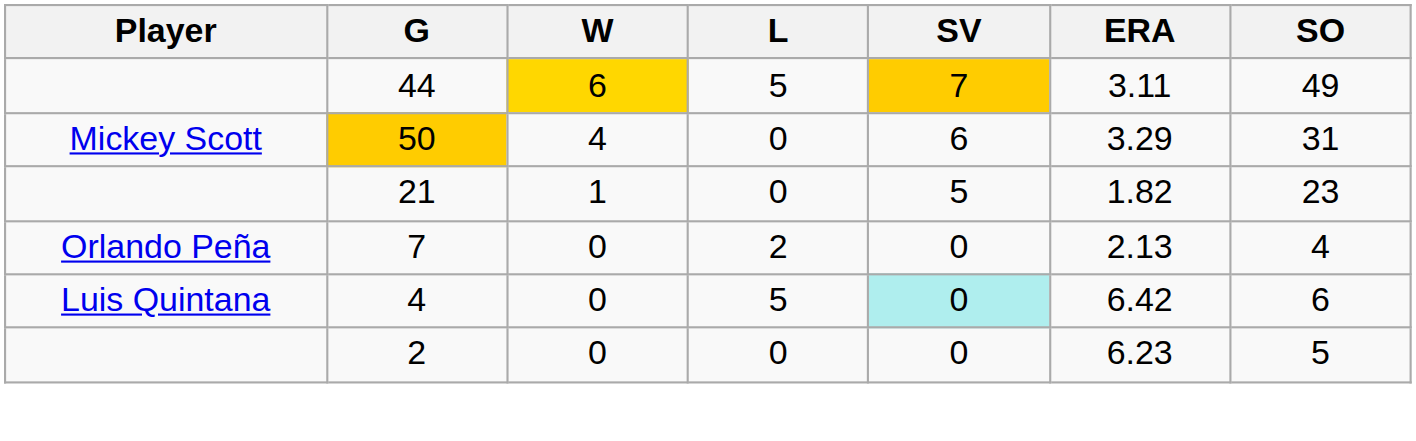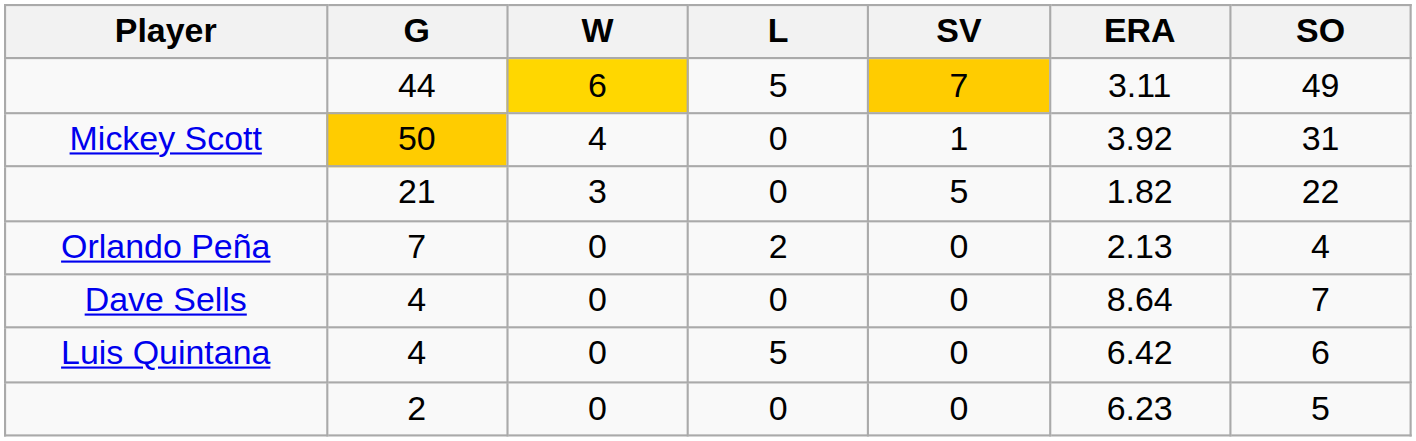(959, 138) 6 -> (959, 138) 1
(1140, 138) 3.29 -> (1140, 138) 3.92
(598, 192) 1 -> (598, 192) 3
(1321, 192) 23 -> (1321, 192) 22
+ row: (166, 300)
(959, 300) paleturquoise background -> (959, 354) no background
